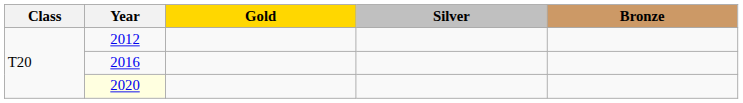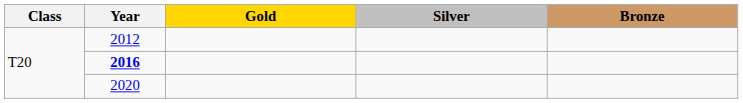(125, 62) normal -> (125, 62) bold
(125, 86) lightyellow background -> (125, 86) no background
